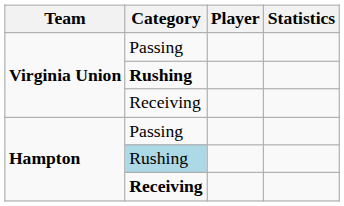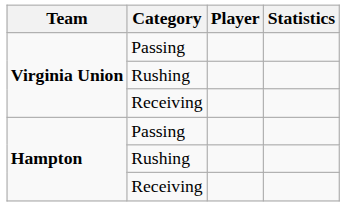(161, 74) bold -> (161, 74) normal
(159, 158) lightblue background -> (161, 158) no background
(166, 186) bold -> (167, 186) normal
